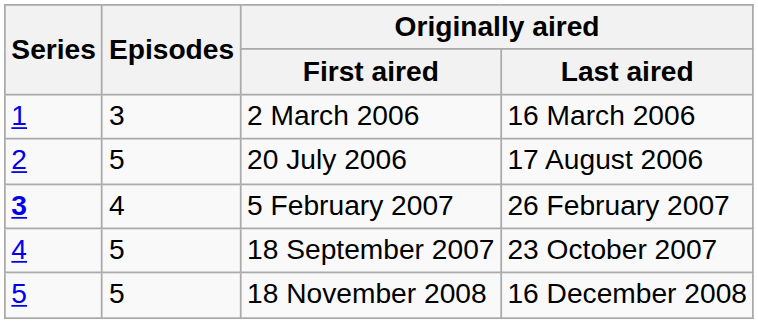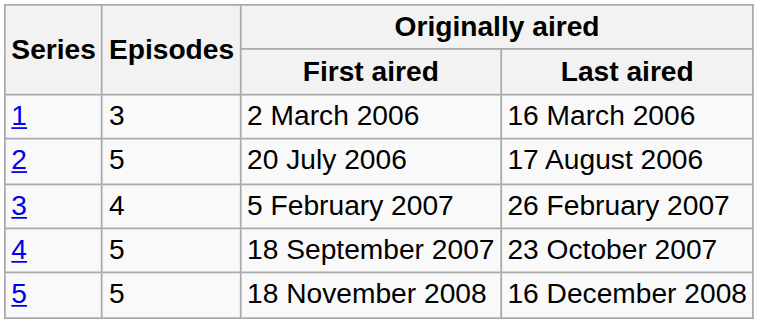(19, 205) bold -> (19, 205) normal
